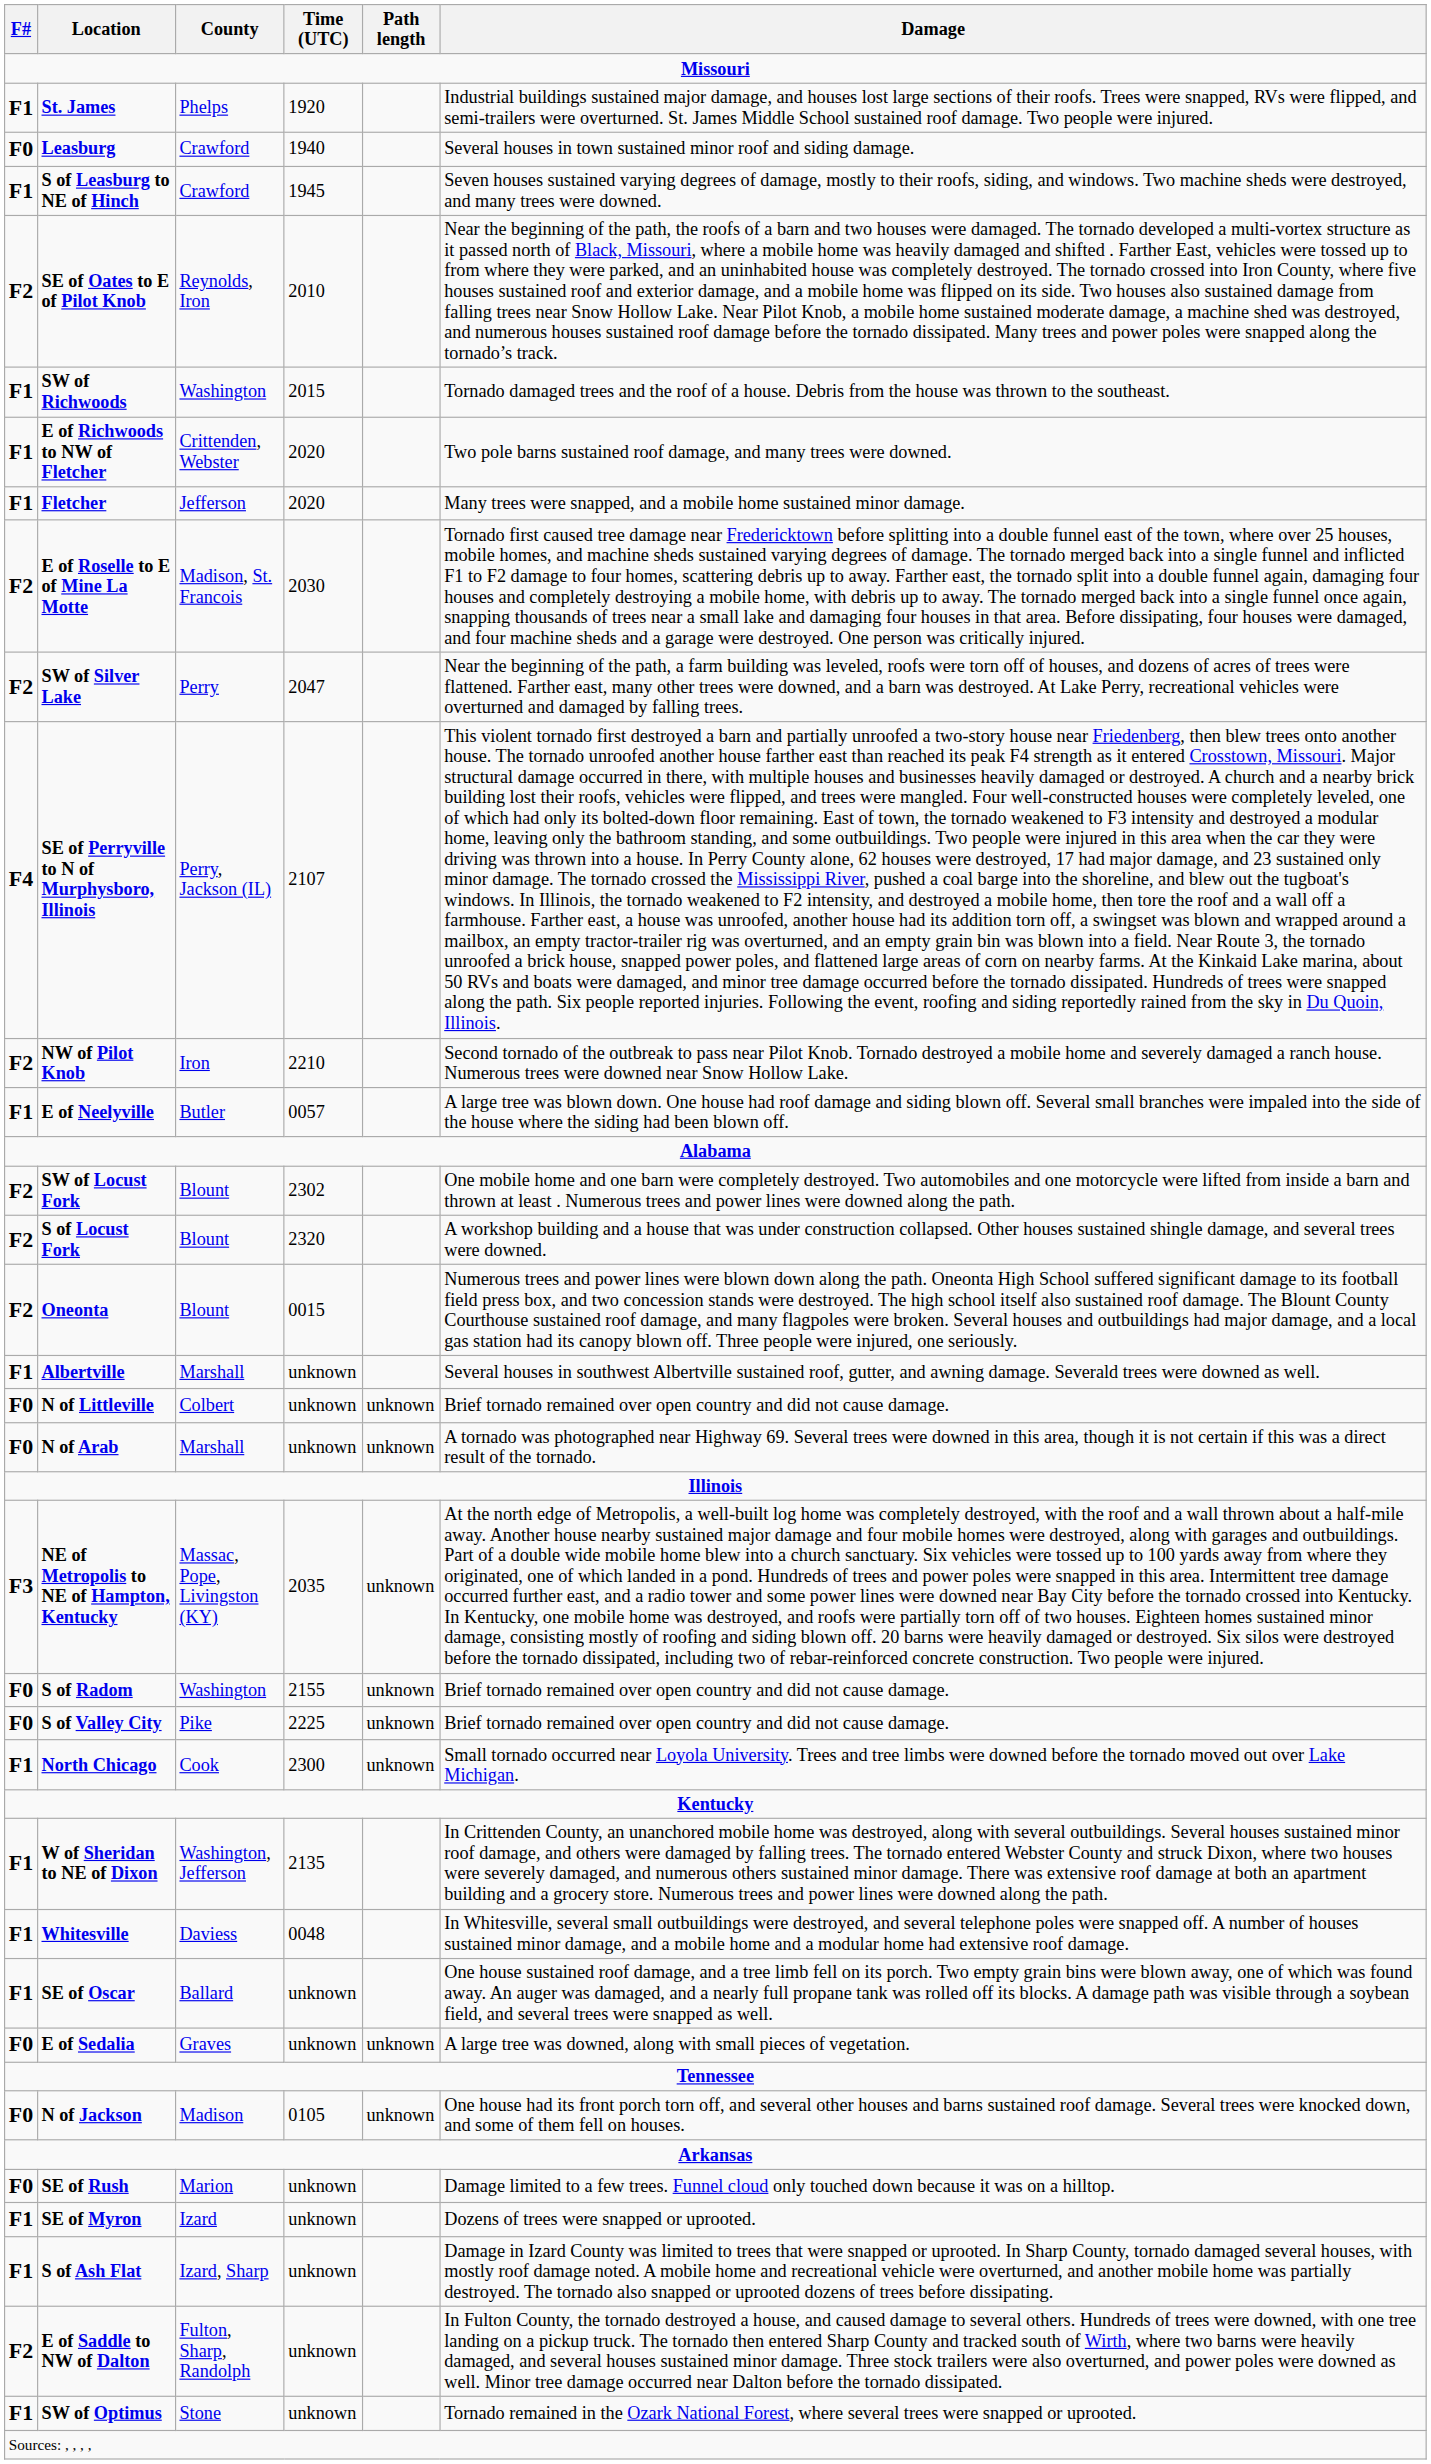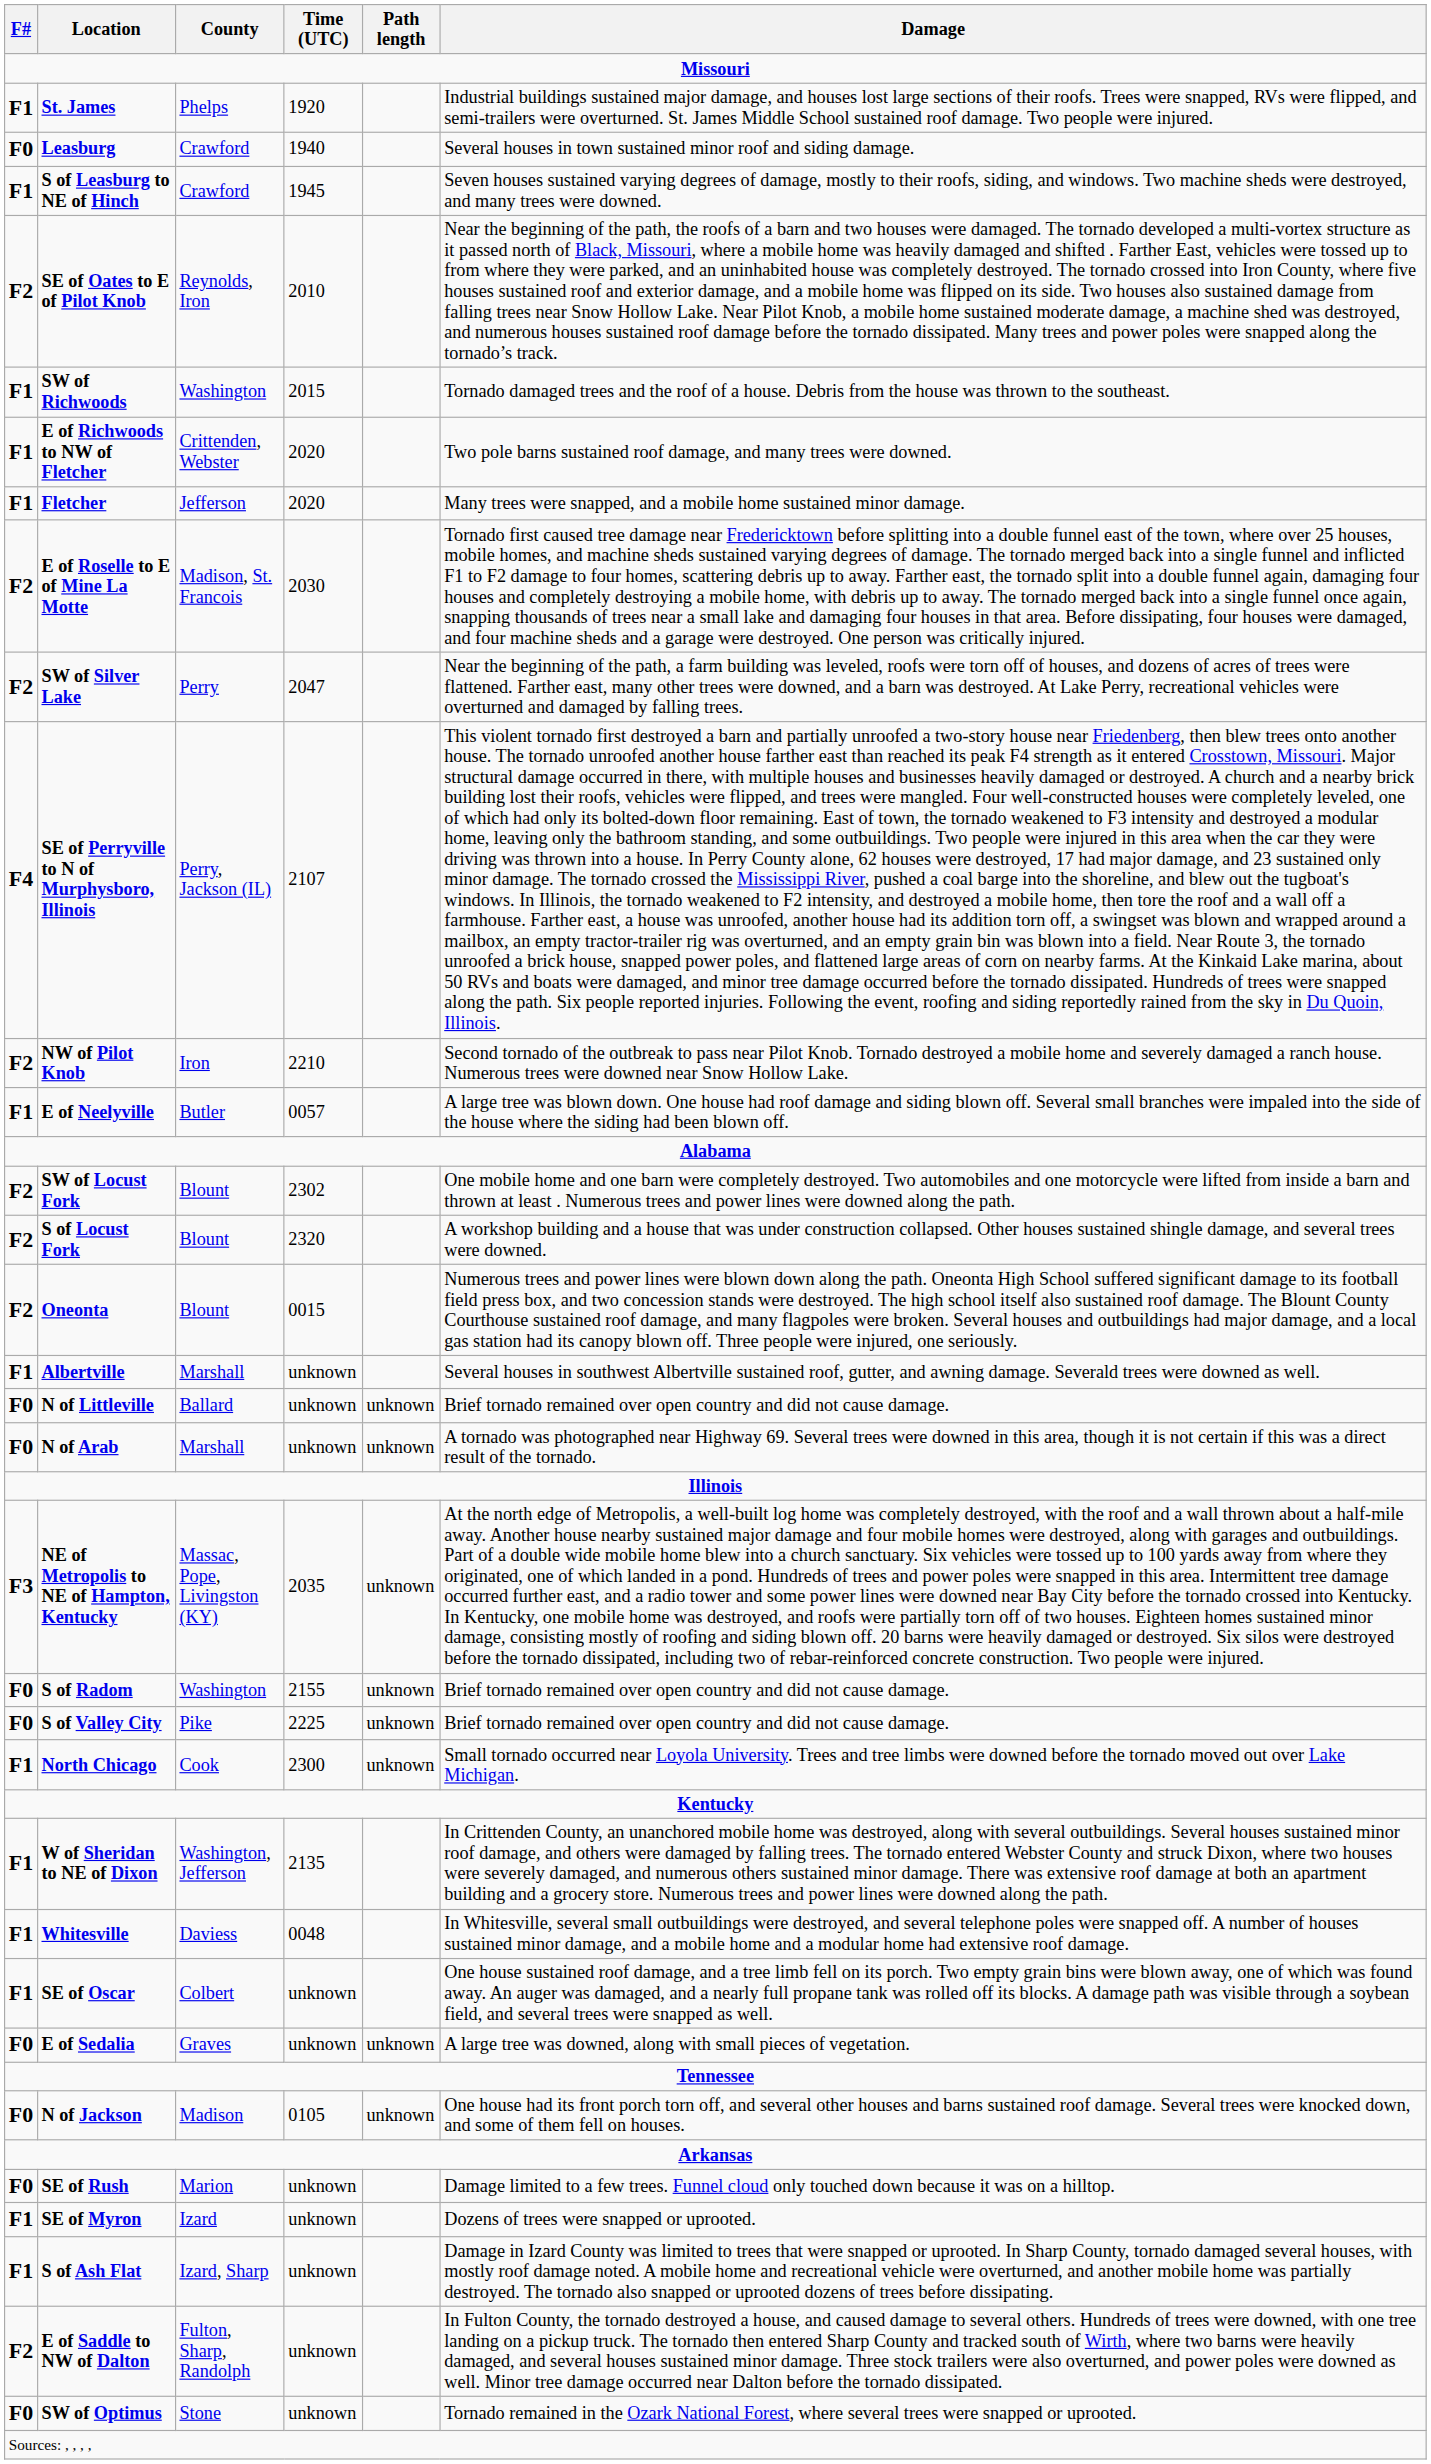(207, 1405) Colbert -> (206, 1405) Ballard
(206, 1993) Ballard -> (207, 1993) Colbert
(21, 2413) F1 -> (21, 2413) F0
